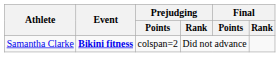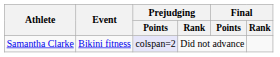(106, 44) bold -> (105, 44) normal
(158, 44) no background -> (156, 44) lavender background
